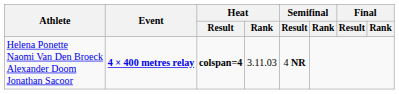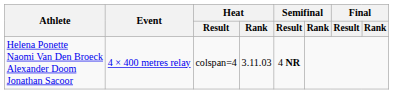(151, 63) bold -> (149, 63) normal
(221, 63) bold -> (216, 63) normal
